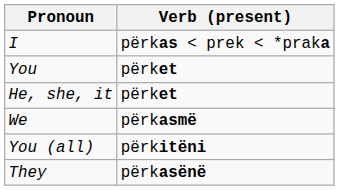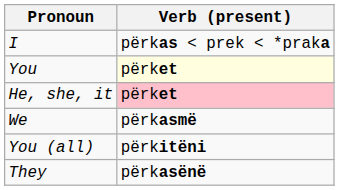(149, 69) no background -> (149, 69) lightyellow background
(149, 95) no background -> (149, 95) pink background
